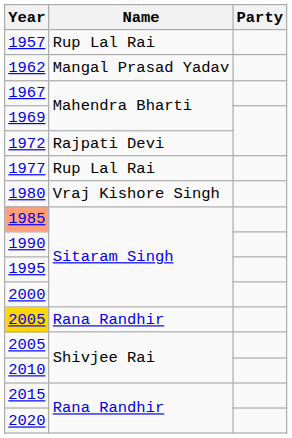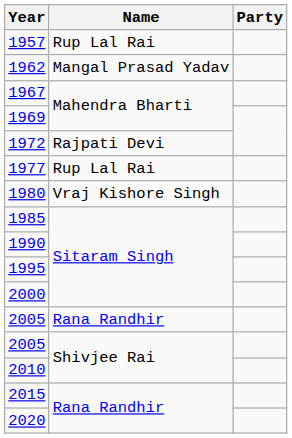(27, 219) lightsalmon background -> (27, 219) no background
(27, 320) gold background -> (27, 320) no background
